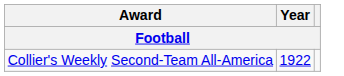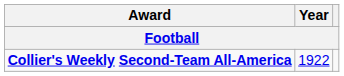(140, 60) normal -> (150, 60) bold
